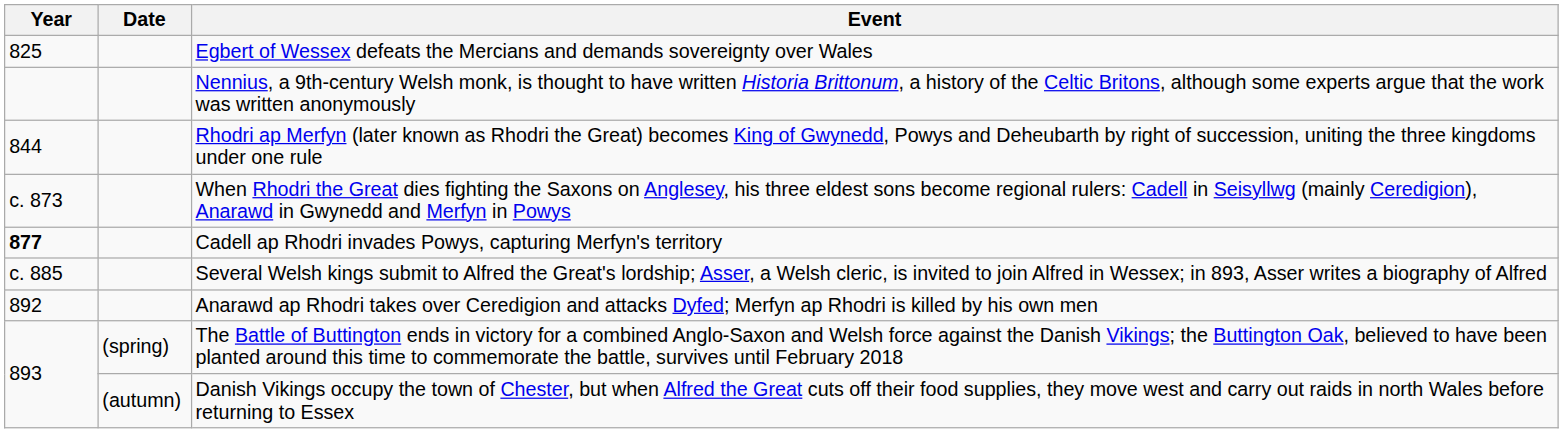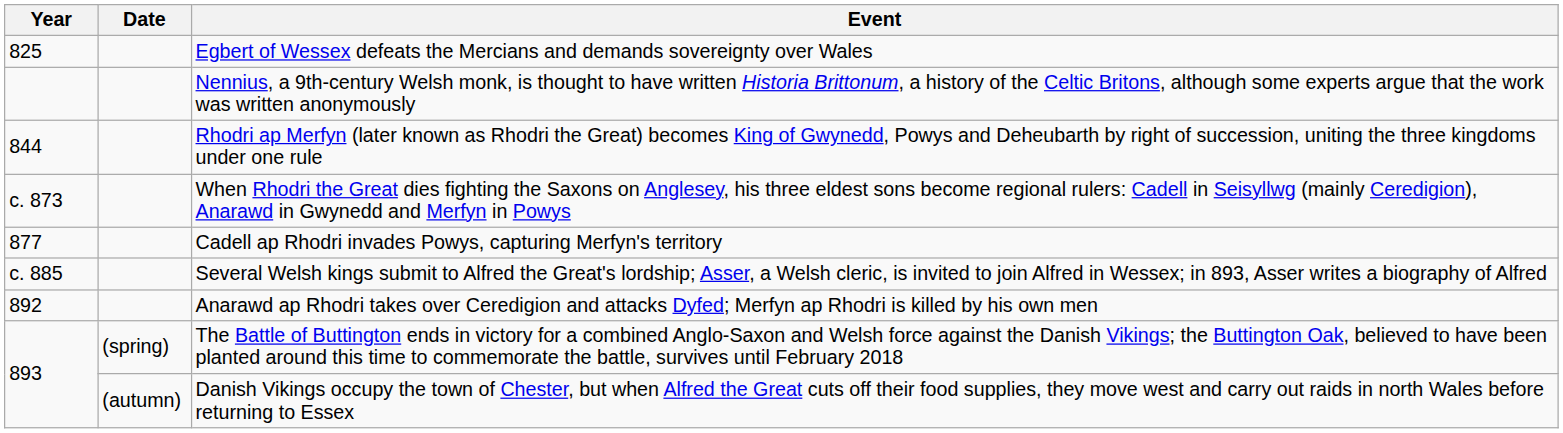(26, 242) bold -> (26, 242) normal
